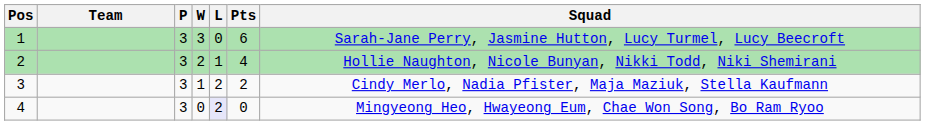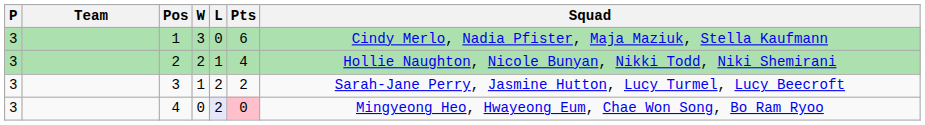columns swapped: (21, 16) <-> (183, 16)
(590, 39) Sarah-Jane Perry, Jasmine Hutton, Lucy Turmel, Lucy Beecroft -> (590, 39) Cindy Merlo, Nadia Pfister, Maja Maziuk, Stella Kaufmann
(590, 85) Cindy Merlo, Nadia Pfister, Maja Maziuk, Stella Kaufmann -> (590, 85) Sarah-Jane Perry, Jasmine Hutton, Lucy Turmel, Lucy Beecroft
(243, 108) no background -> (243, 108) pink background
